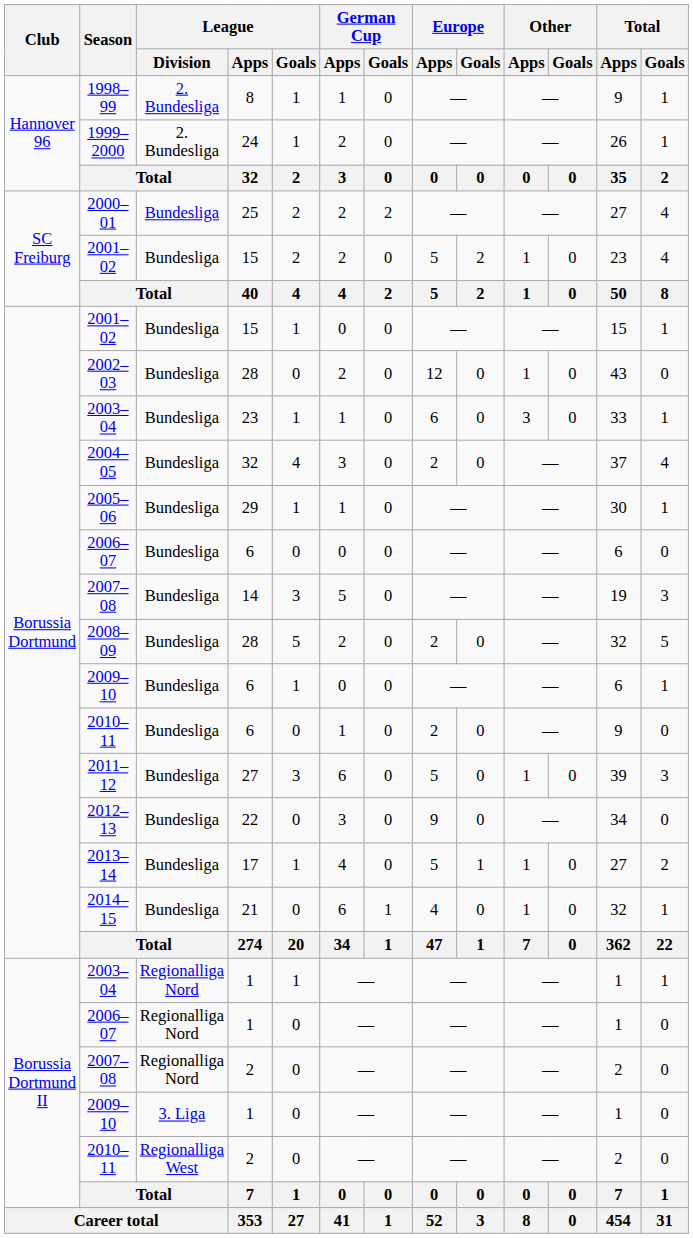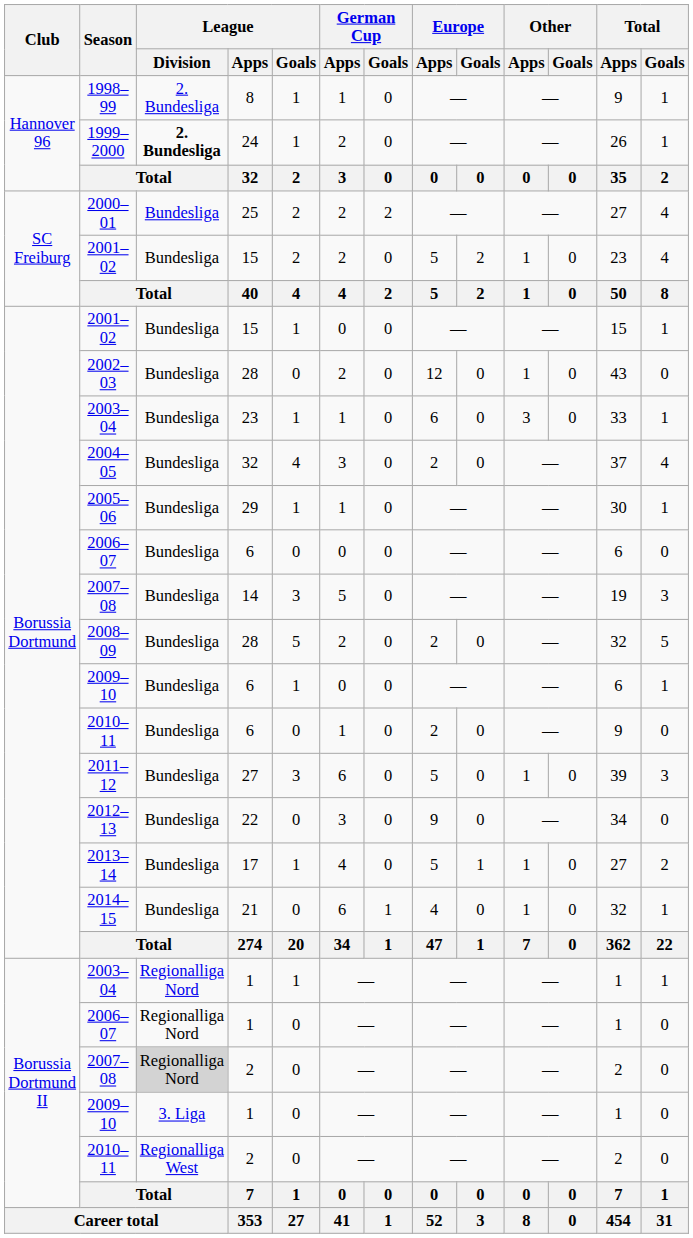(182, 142) normal -> (182, 142) bold
(182, 1069) no background -> (182, 1069) lightgrey background
